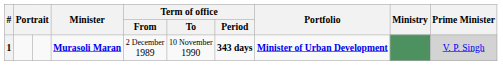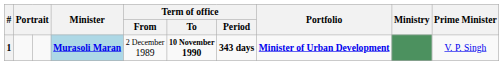(87, 47) no background -> (87, 47) lightblue background
(191, 48) normal -> (192, 47) bold
(464, 47) lightgrey background -> (465, 47) no background
